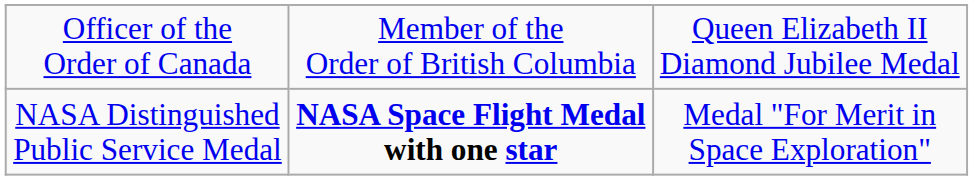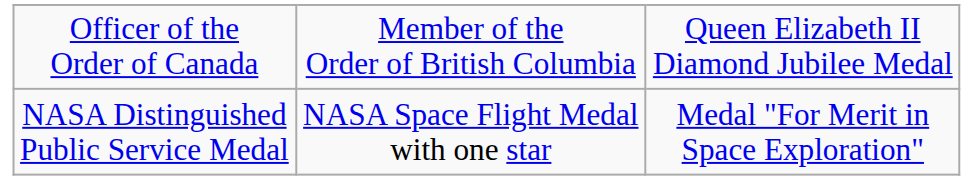(471, 131) bold -> (471, 131) normal
